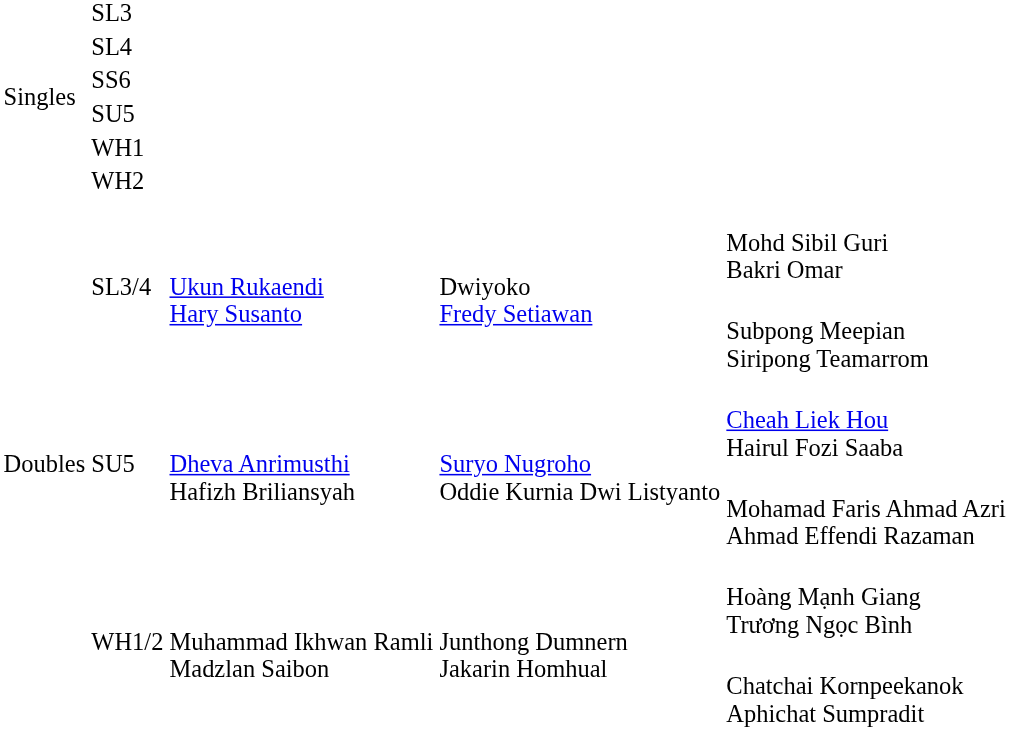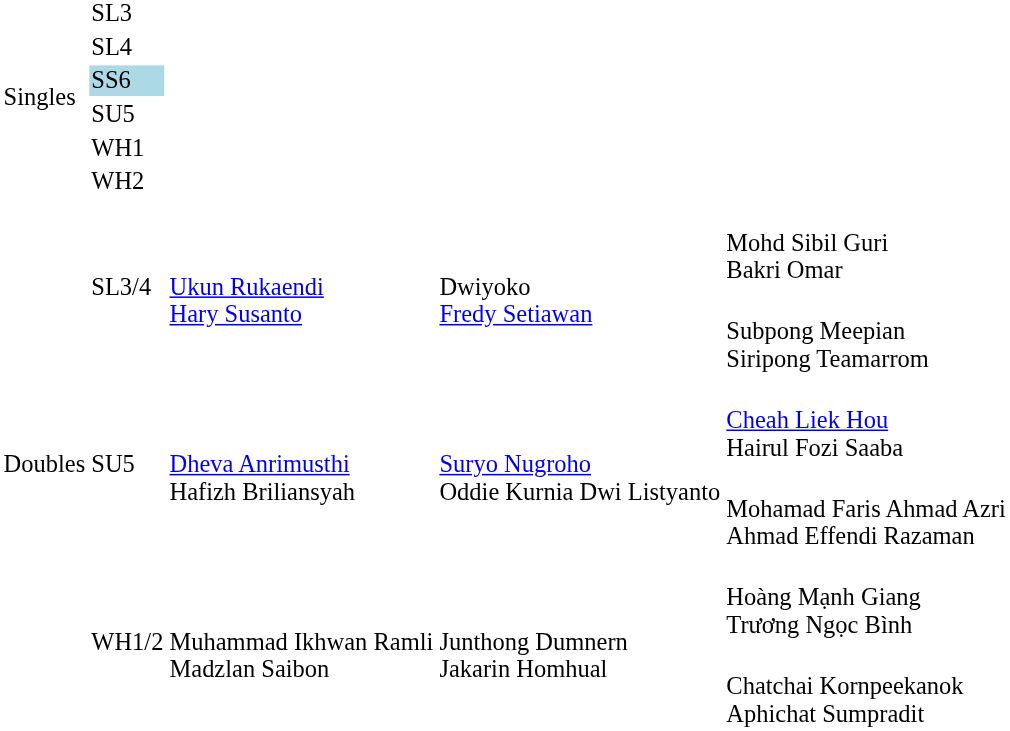(111, 80) no background -> (111, 80) lightblue background
